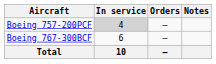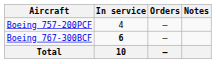(121, 25) lightgrey background -> (121, 25) no background
(121, 38) normal -> (121, 38) bold
